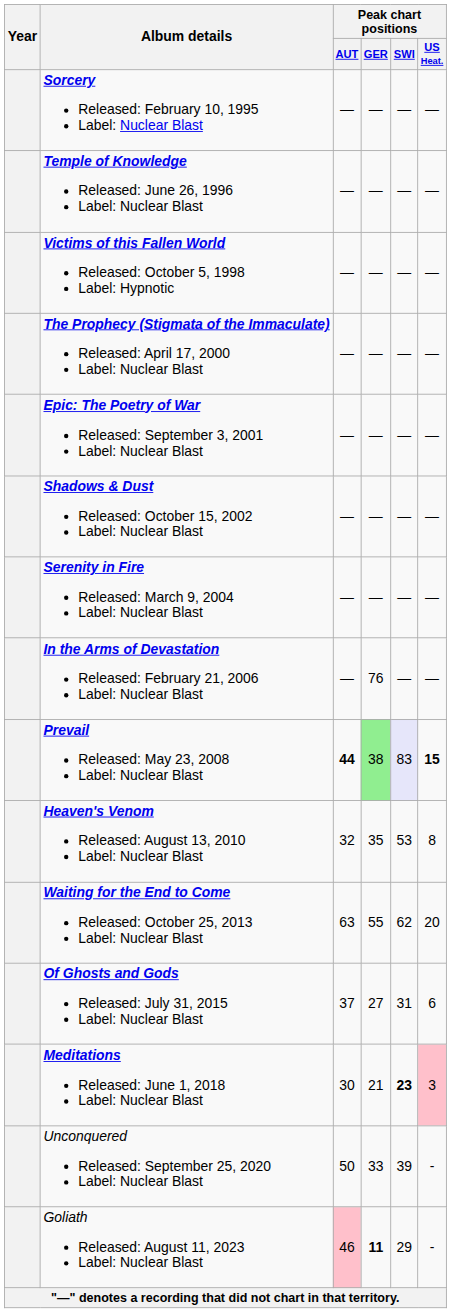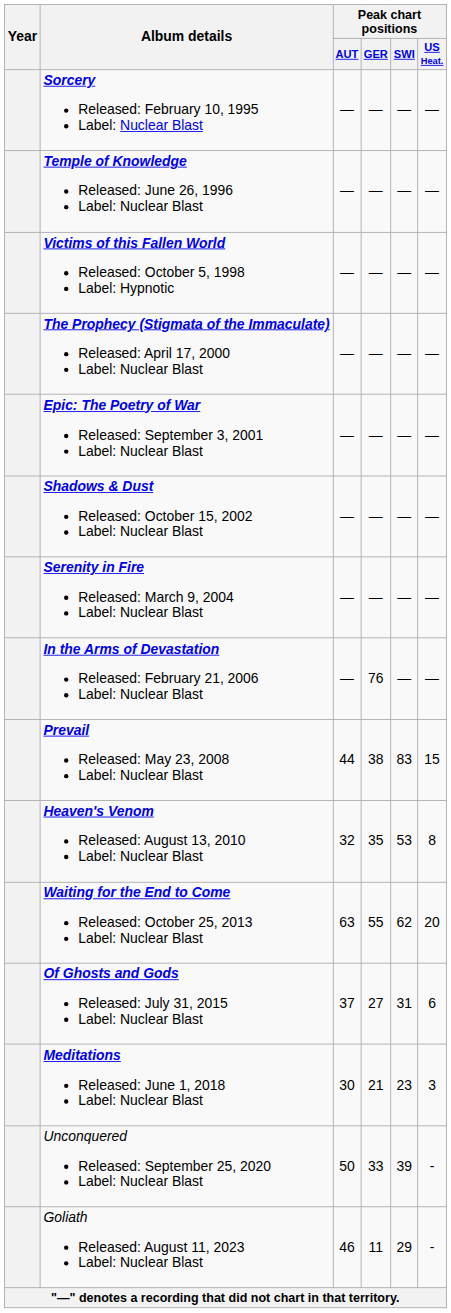(347, 760) bold -> (347, 760) normal
(376, 760) lightgreen background -> (376, 760) no background
(404, 760) lavender background -> (404, 760) no background
(432, 760) bold -> (432, 760) normal
(404, 1085) bold -> (404, 1085) normal
(432, 1085) pink background -> (432, 1085) no background
(347, 1247) pink background -> (347, 1247) no background
(376, 1247) bold -> (376, 1247) normal
